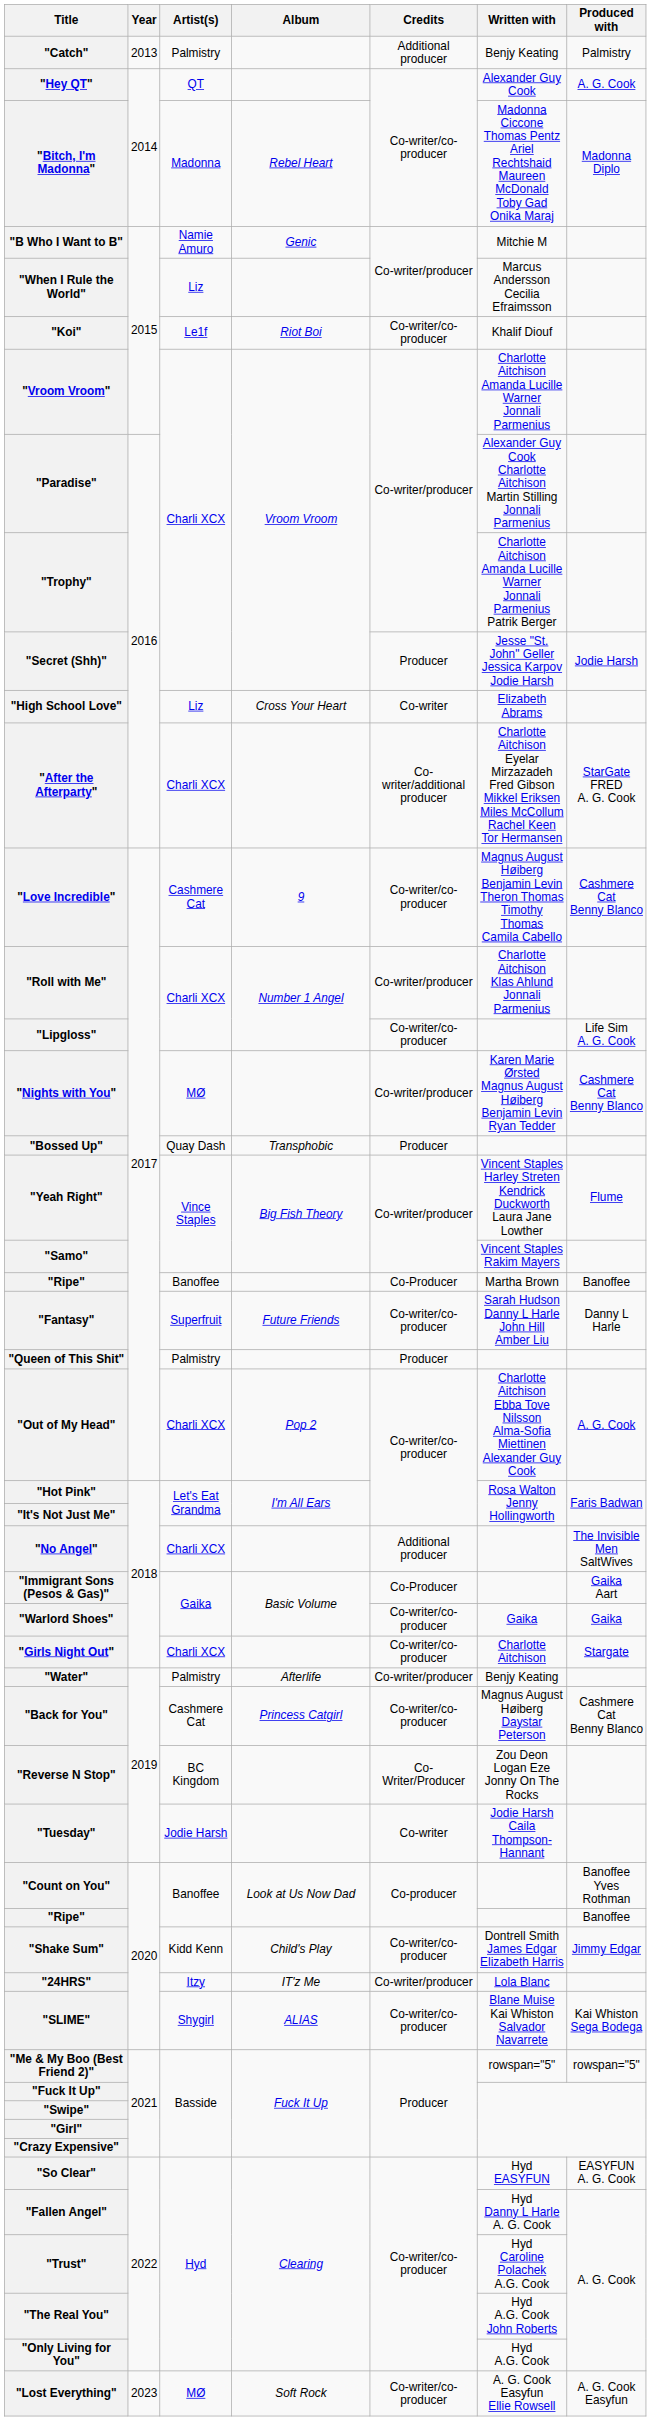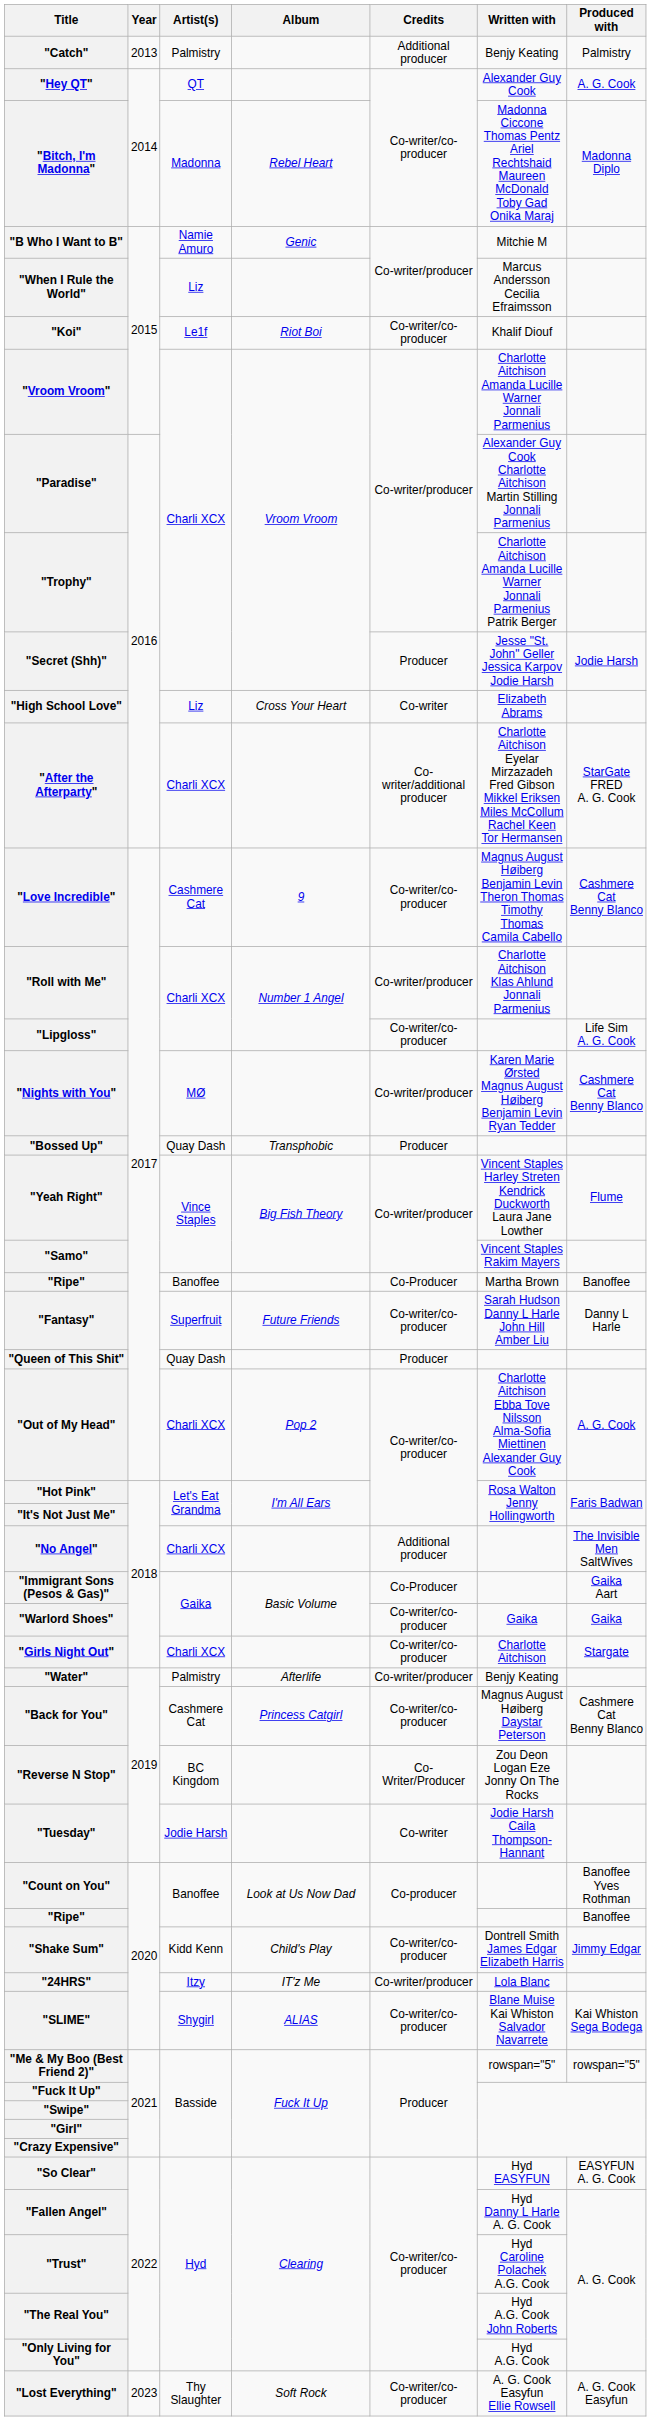(196, 1359) Palmistry -> (196, 1359) Quay Dash
(196, 2393) MØ -> (196, 2393) Thy Slaughter
